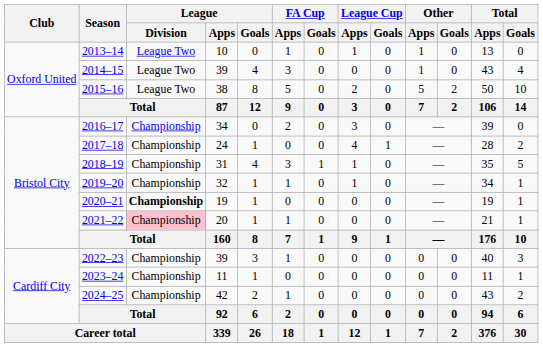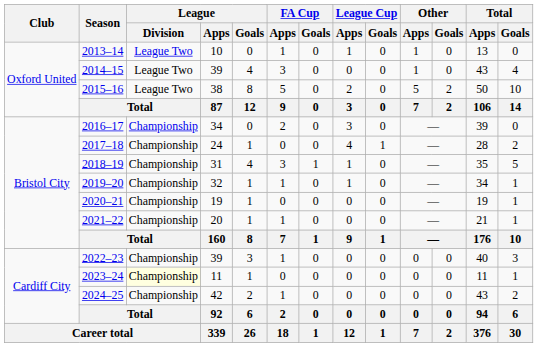(166, 201) bold -> (163, 201) normal
(166, 220) pink background -> (163, 220) no background
(166, 276) no background -> (163, 276) lightyellow background
